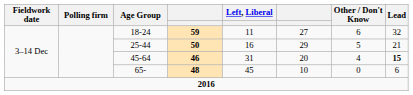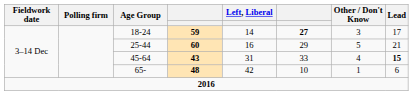(249, 32) 11 -> (249, 32) 14
(304, 32) normal -> (304, 32) bold
(358, 32) 6 -> (358, 32) 3
(397, 32) 32 -> (397, 32) 17
(195, 45) 50 -> (195, 45) 60
(195, 57) 46 -> (195, 57) 43
(304, 57) 20 -> (304, 57) 33
(249, 70) 45 -> (249, 70) 42
(358, 70) 0 -> (358, 70) 1
